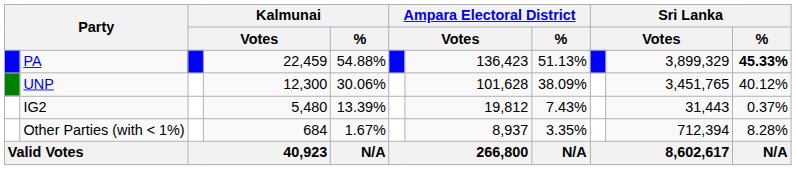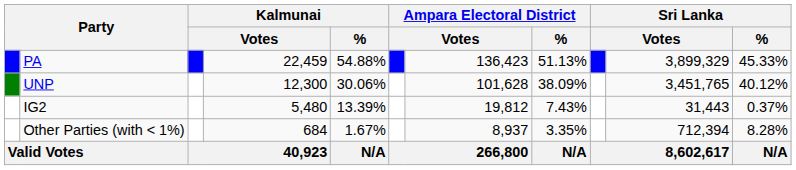(763, 61) bold -> (763, 61) normal
